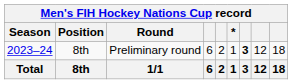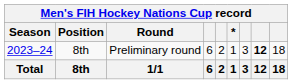(245, 50) bold -> (245, 50) normal
(260, 50) normal -> (260, 50) bold
